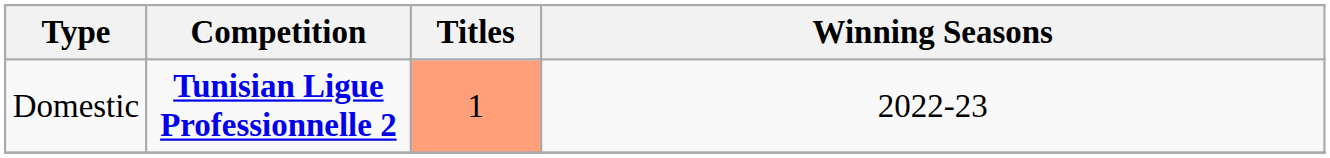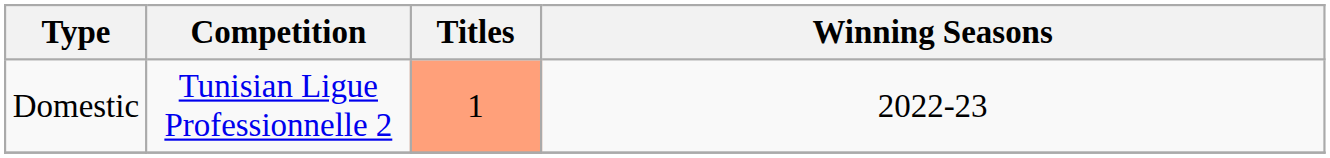(278, 105) bold -> (278, 105) normal
